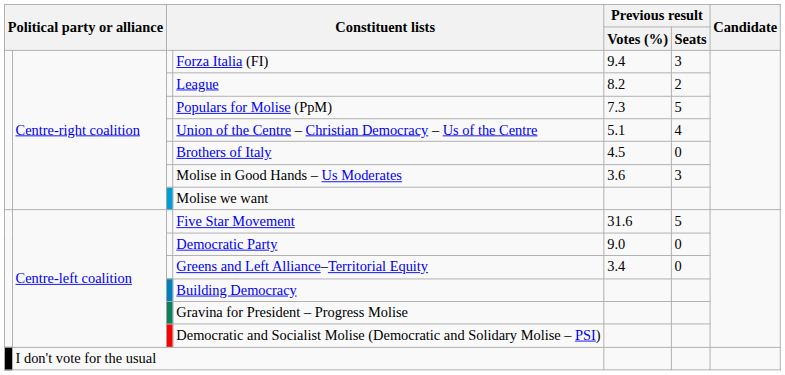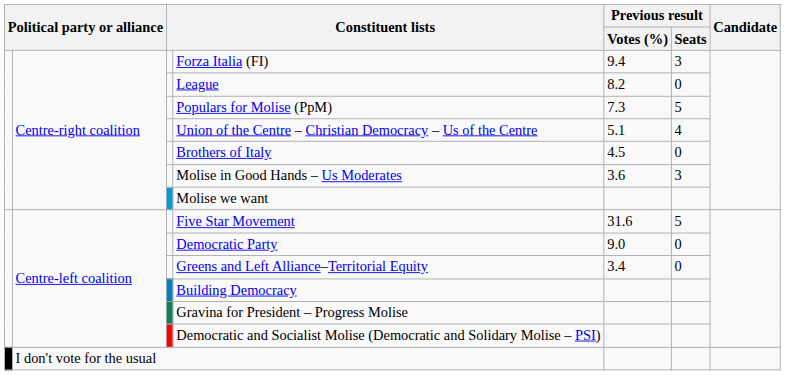(678, 84) 2 -> (678, 84) 0
